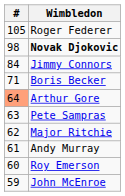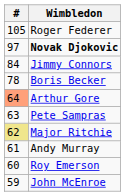(13, 47) 98 -> (13, 47) 97
(13, 81) 71 -> (13, 81) 78
(13, 132) no background -> (13, 132) khaki background
